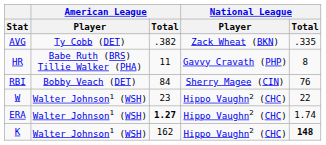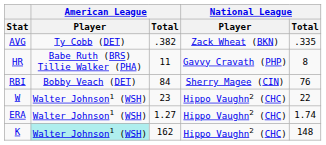(165, 115) bold -> (165, 115) normal
(90, 132) no background -> (90, 132) paleturquoise background
(305, 132) bold -> (305, 132) normal
